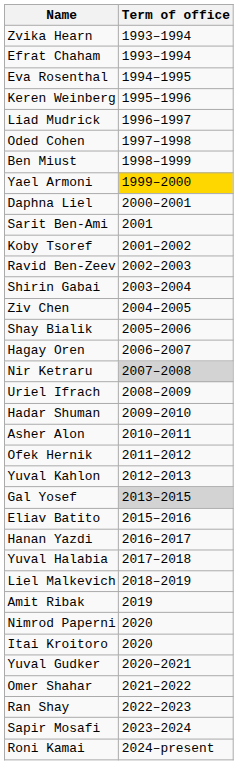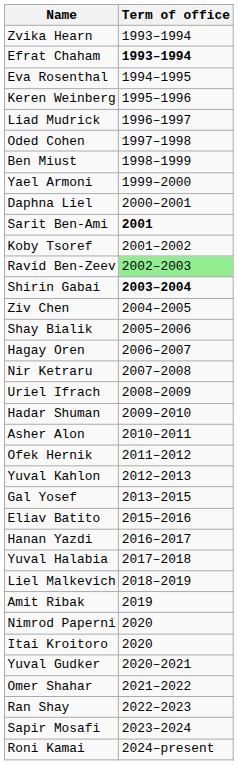(157, 57) normal -> (157, 57) bold
(157, 183) gold background -> (157, 183) no background
(137, 225) normal -> (137, 225) bold
(157, 267) no background -> (157, 267) lightgreen background
(157, 288) normal -> (157, 288) bold
(157, 372) lightgrey background -> (157, 372) no background
(157, 497) lightgrey background -> (157, 497) no background
